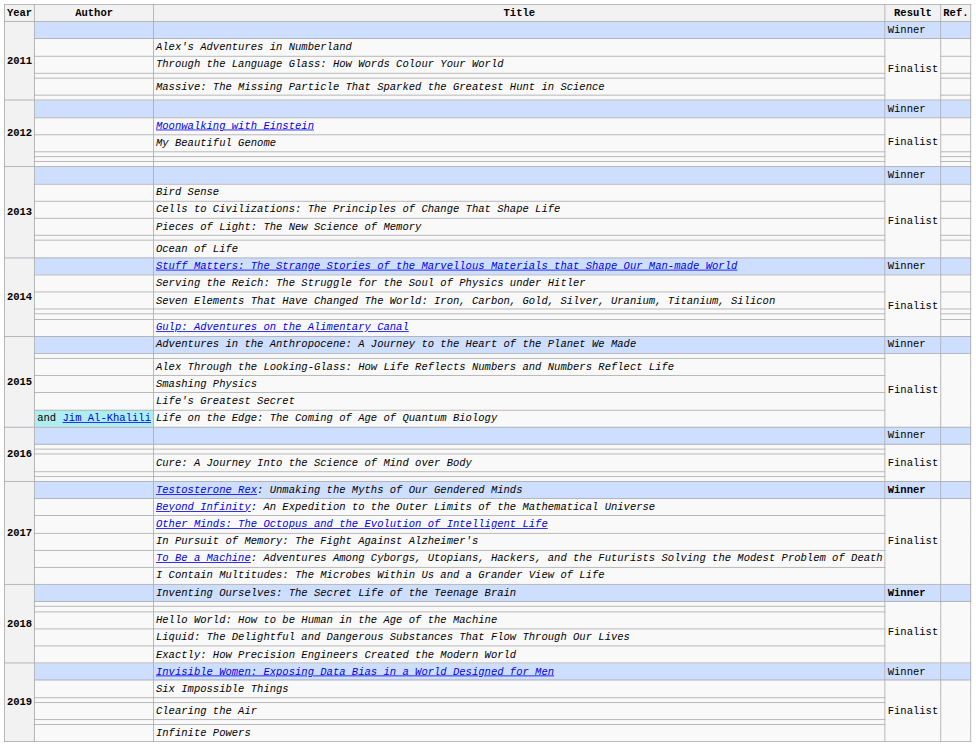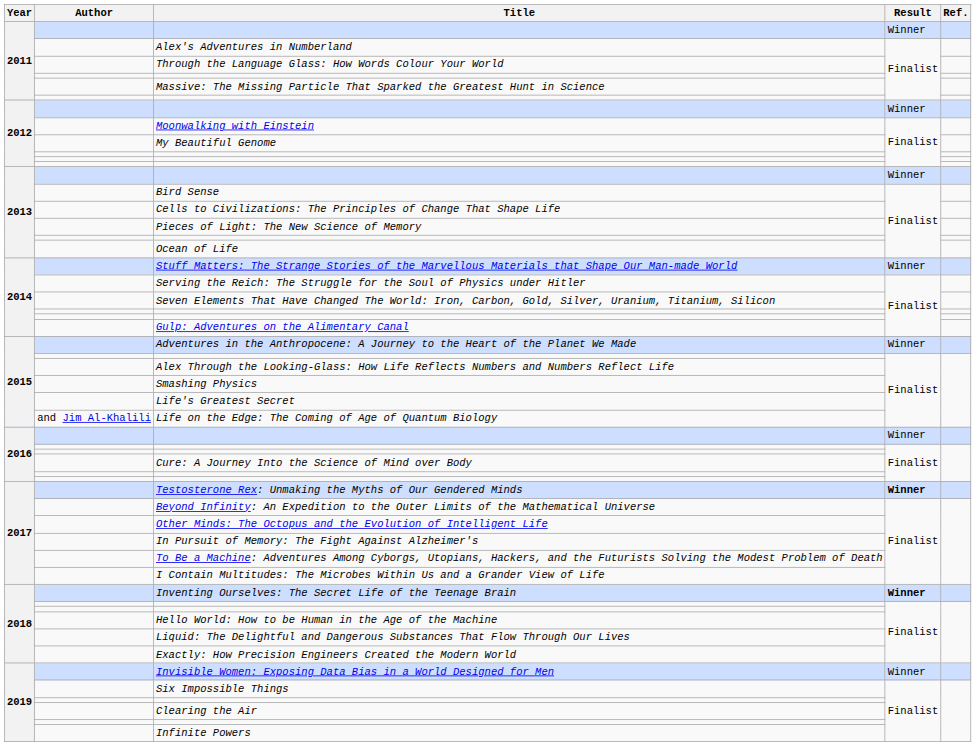(94, 418) paleturquoise background -> (94, 418) no background
